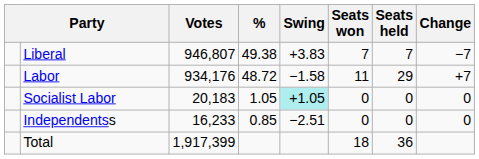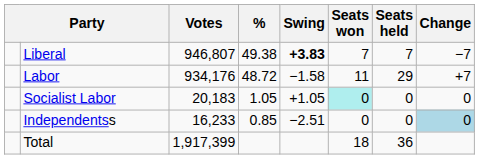(307, 53) normal -> (307, 53) bold
(307, 98) paleturquoise background -> (307, 98) no background
(365, 98) no background -> (365, 98) paleturquoise background
(467, 120) no background -> (467, 120) lightblue background
